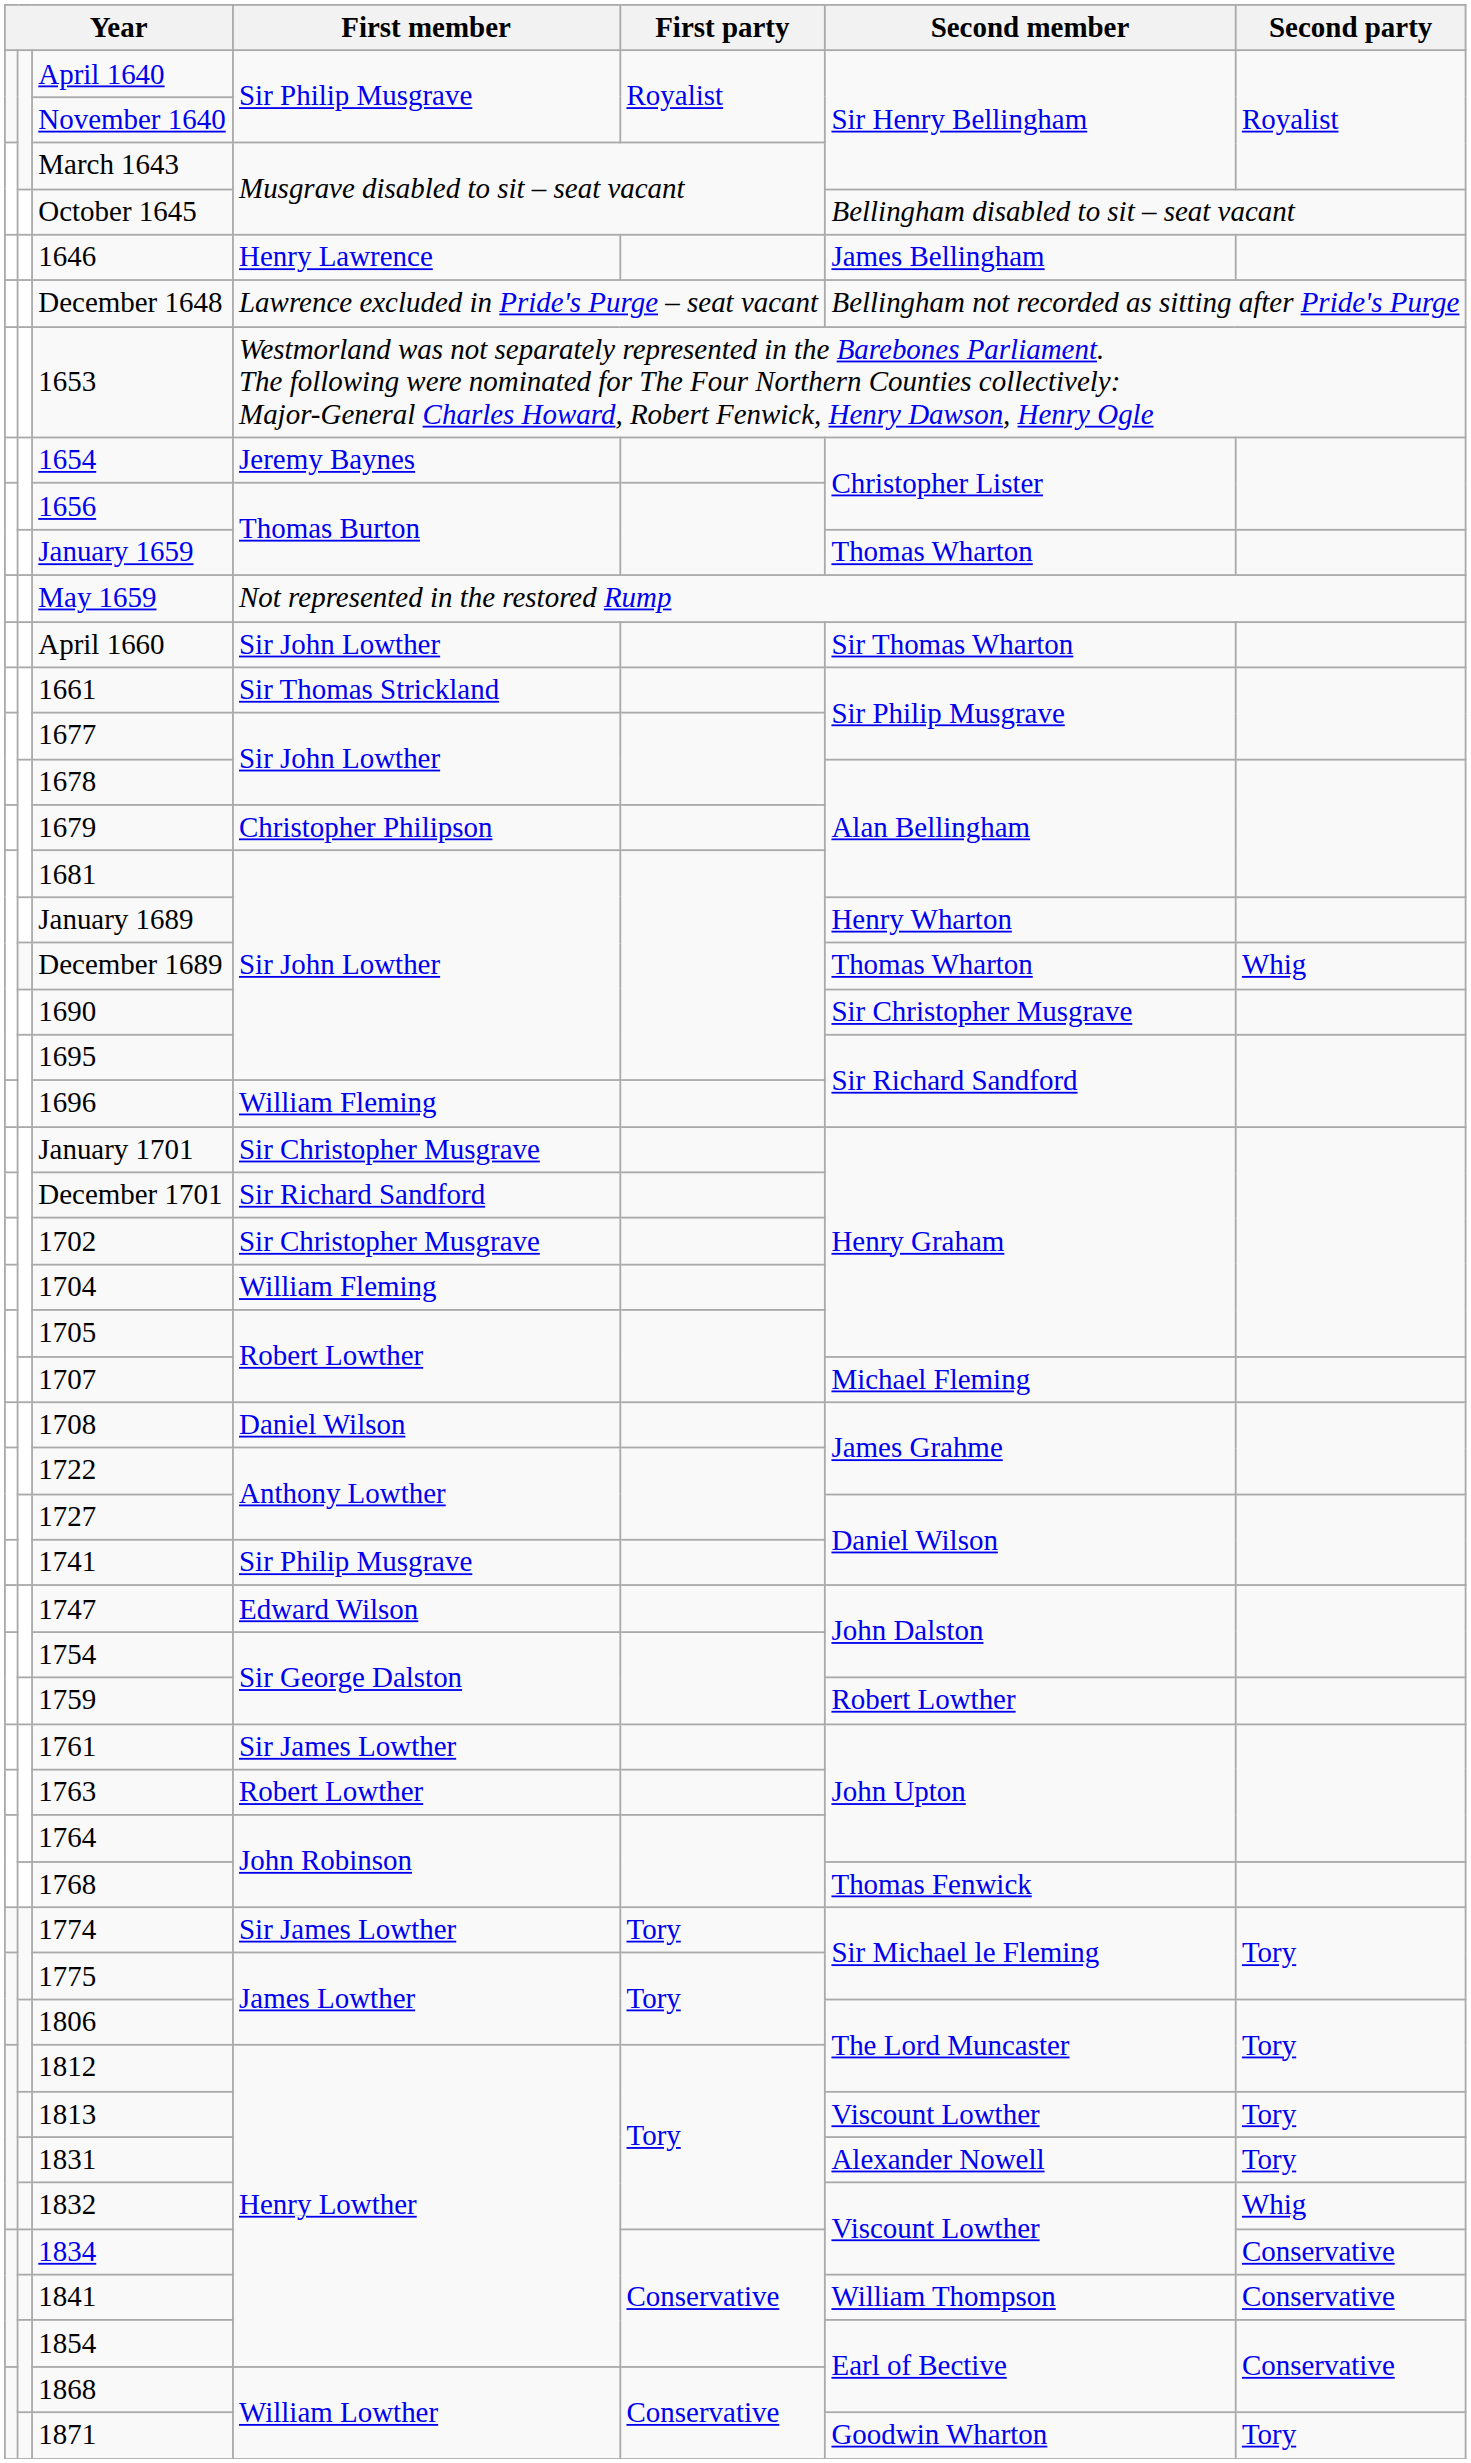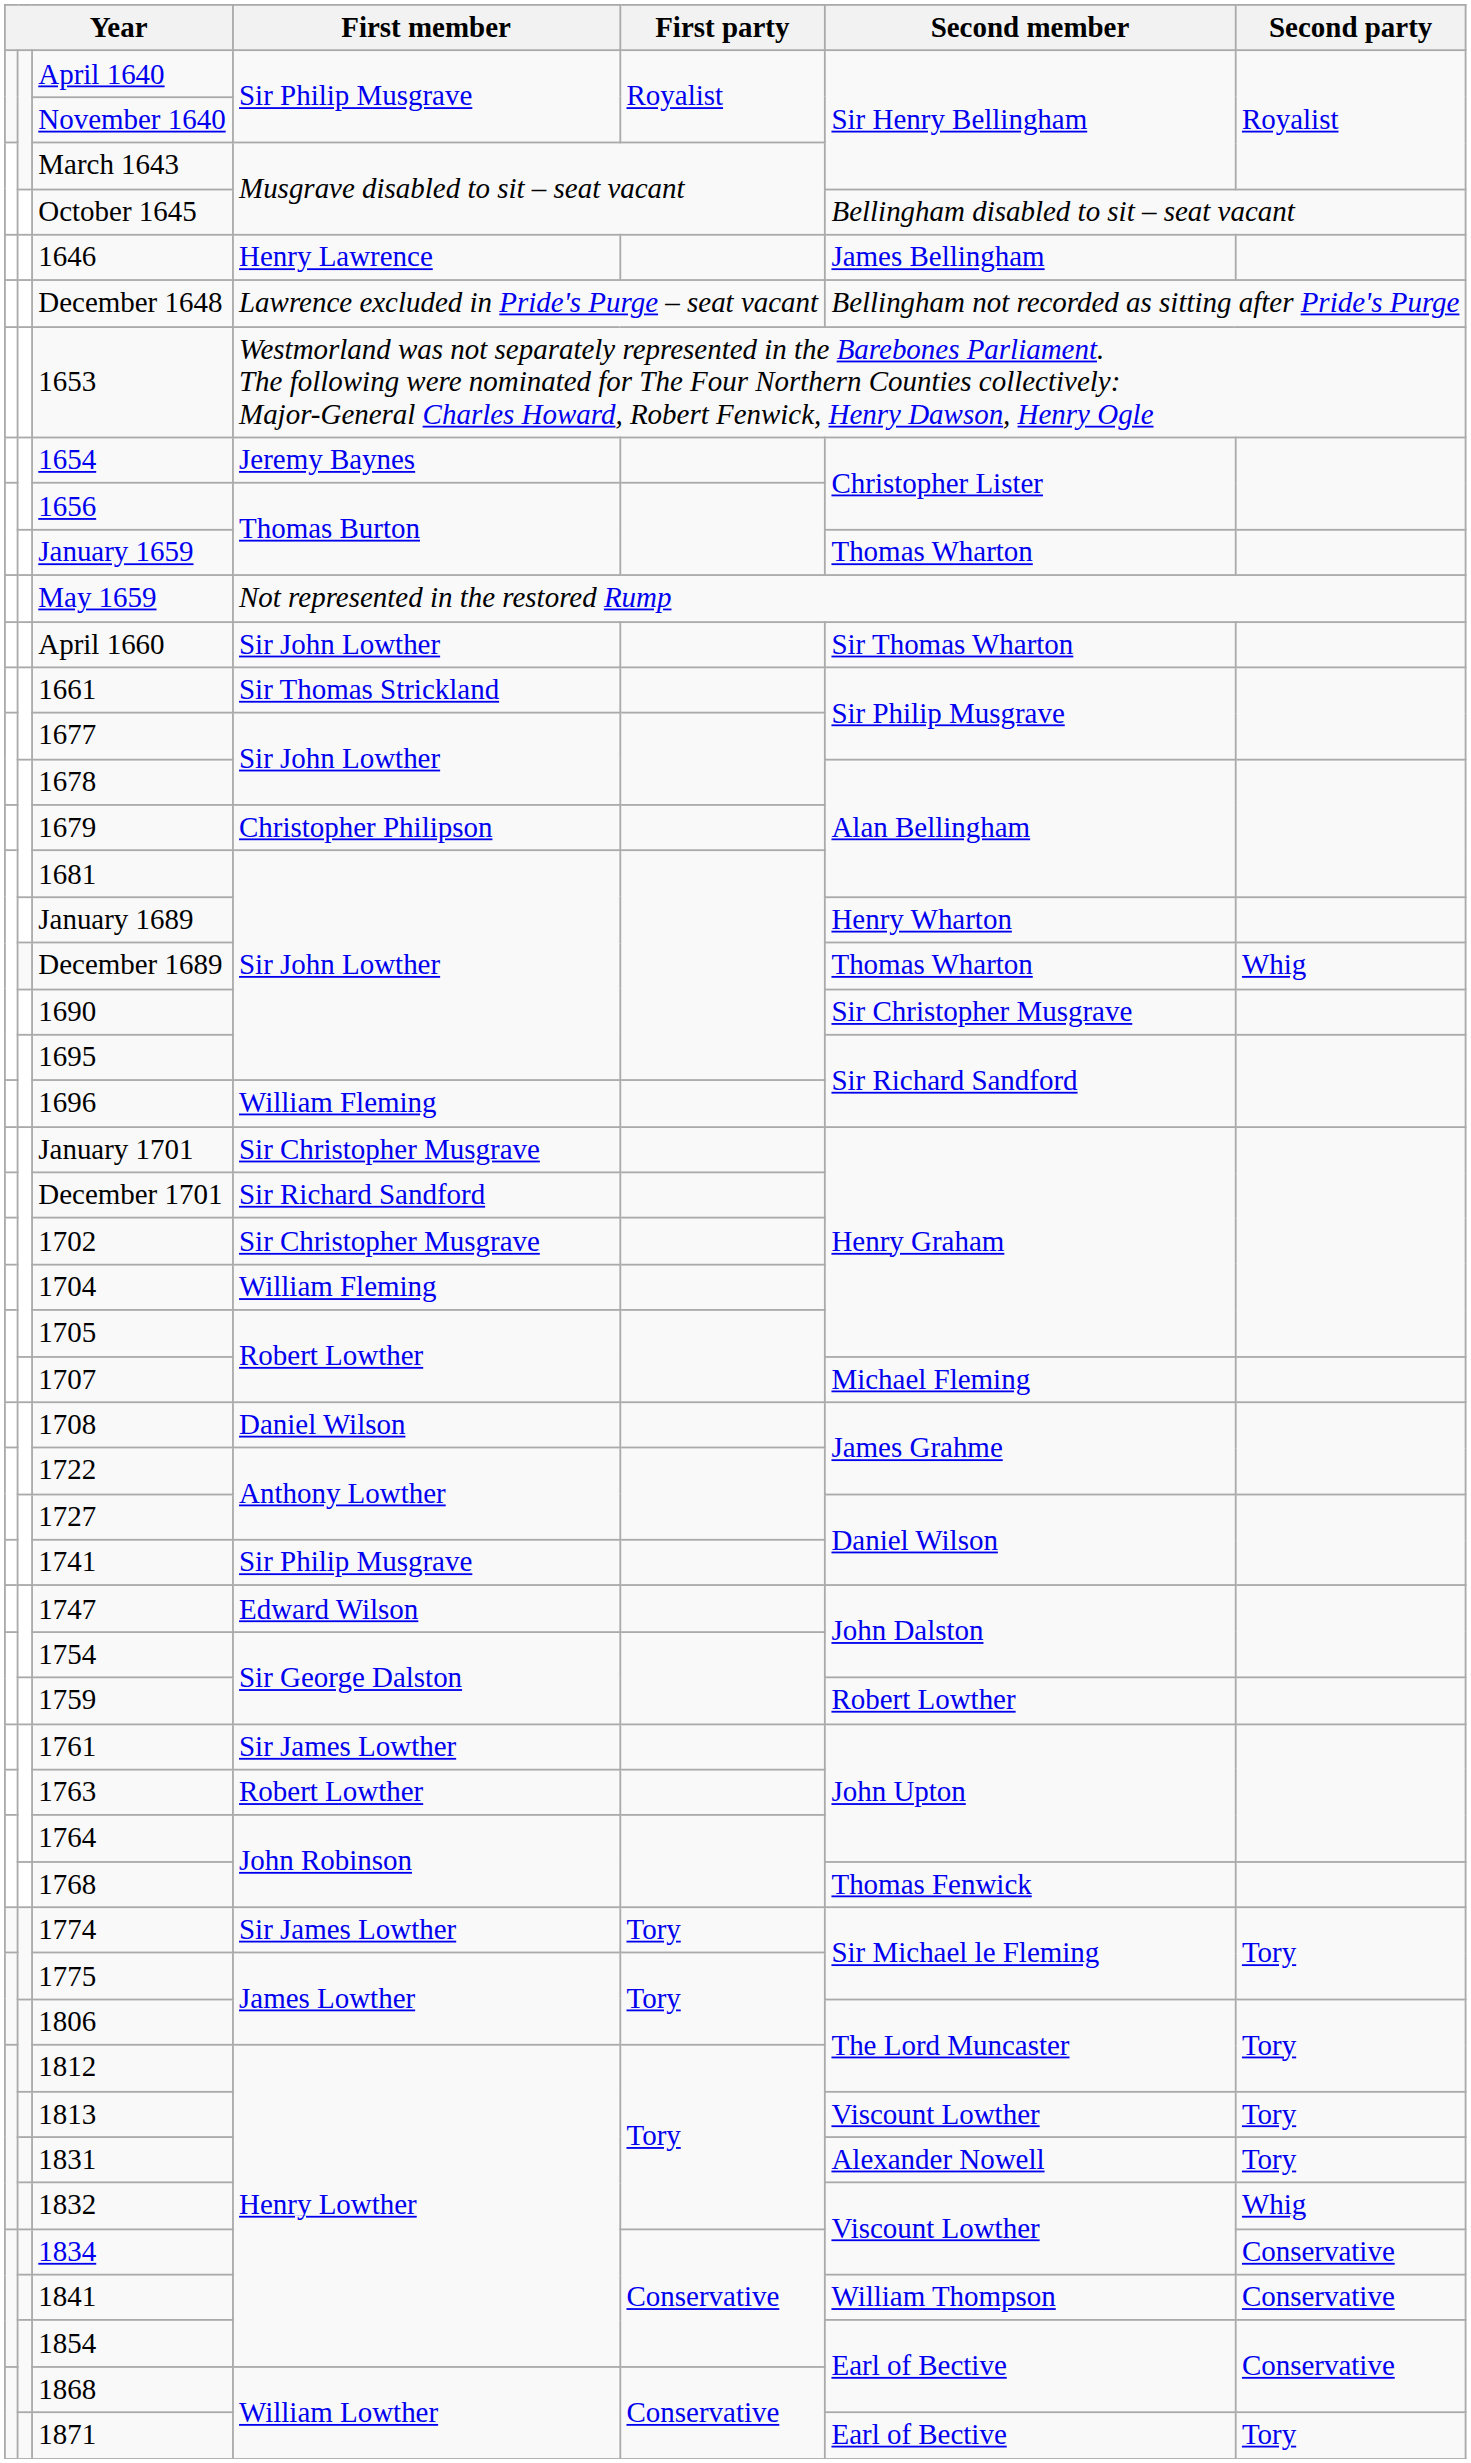(939, 2434) Goodwin Wharton -> (919, 2434) Earl of Bective
